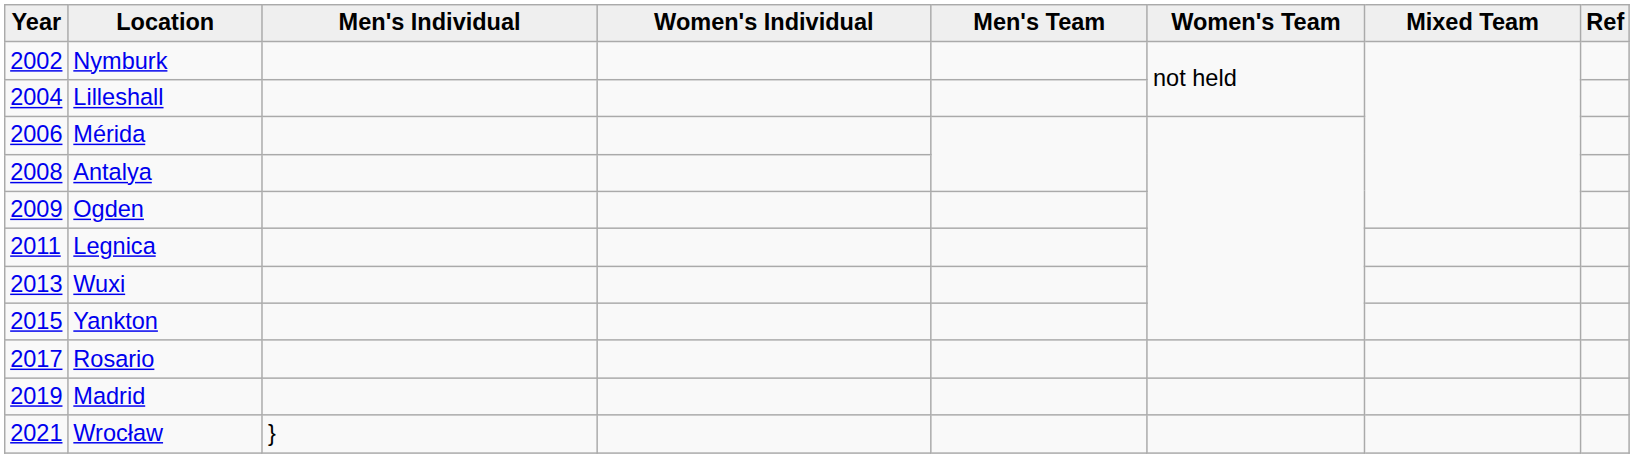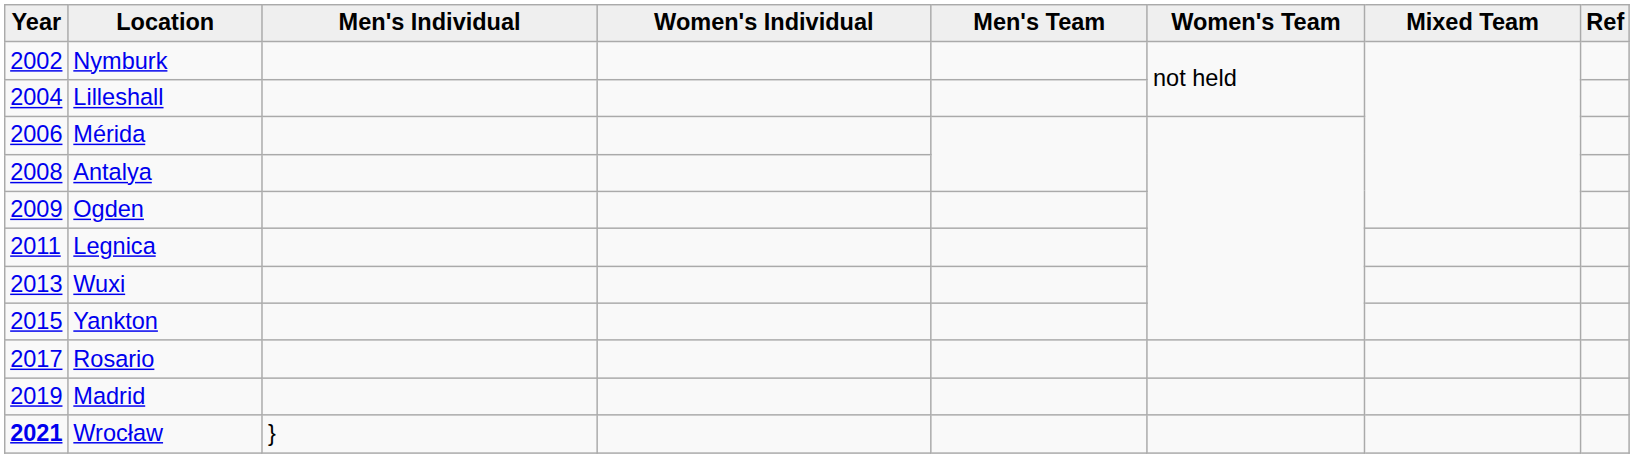(36, 433) normal -> (36, 433) bold
